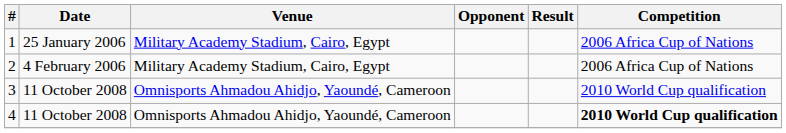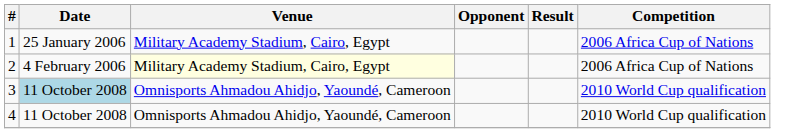(262, 66) no background -> (262, 66) lightyellow background
(75, 90) no background -> (75, 90) lightblue background
(679, 115) bold -> (673, 115) normal
